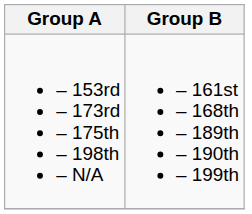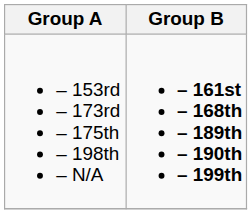(184, 132) normal -> (186, 132) bold
